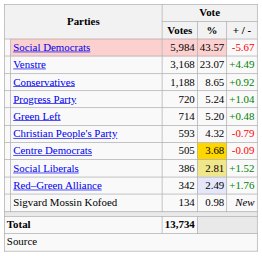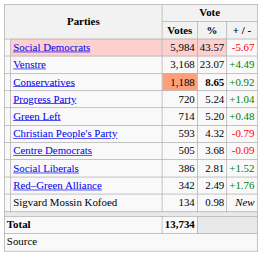(183, 82) no background -> (183, 82) lightsalmon background
(215, 82) normal -> (215, 82) bold
(215, 151) gold background -> (215, 151) no background
(215, 168) khaki background -> (215, 168) no background
(215, 185) lavender background -> (215, 185) no background
